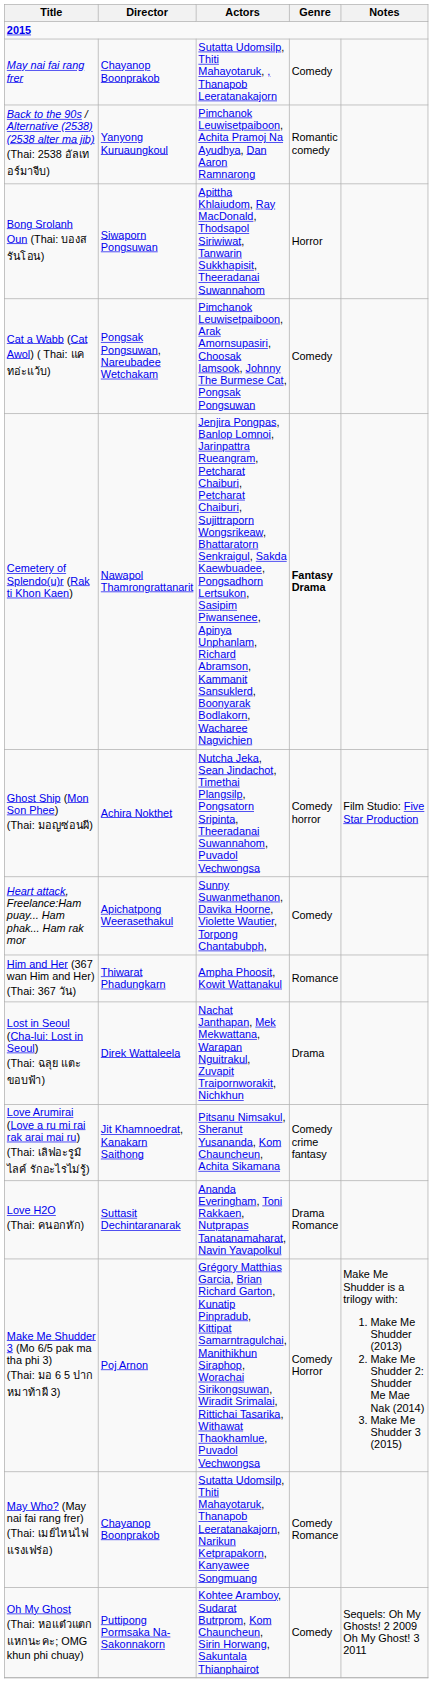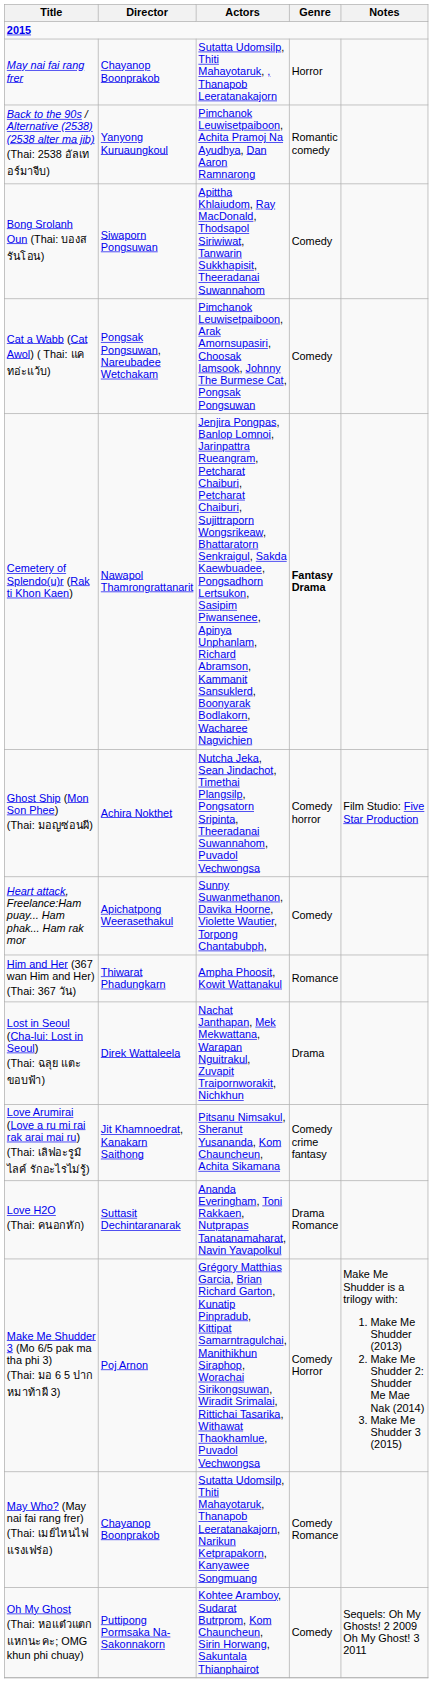(312, 72) Comedy -> (307, 72) Horror
(307, 241) Horror -> (312, 241) Comedy
